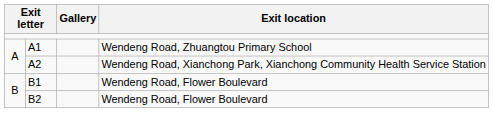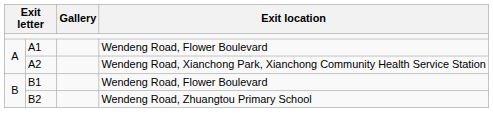(207, 47) Wendeng Road, Zhuangtou Primary School -> (184, 47) Wendeng Road, Flower Boulevard
(184, 99) Wendeng Road, Flower Boulevard -> (207, 99) Wendeng Road, Zhuangtou Primary School
